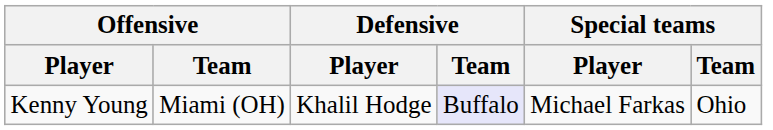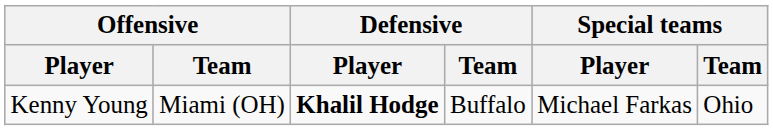(364, 104) normal -> (367, 104) bold
(481, 104) lavender background -> (488, 104) no background
